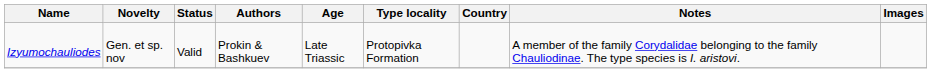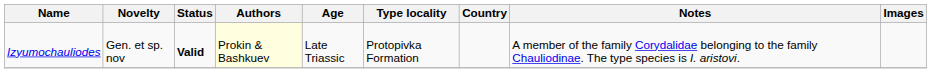(190, 51) normal -> (191, 51) bold
(244, 51) no background -> (244, 51) lightyellow background
